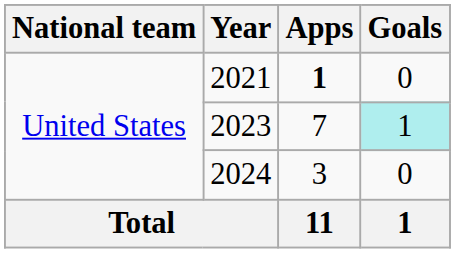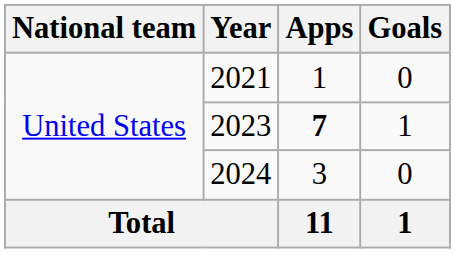(319, 77) bold -> (319, 77) normal
(319, 125) normal -> (319, 125) bold
(405, 125) paleturquoise background -> (405, 125) no background
